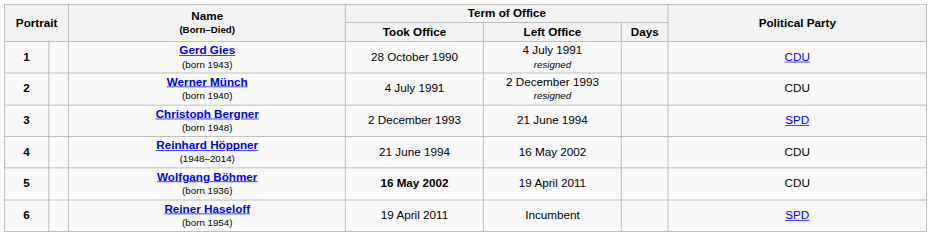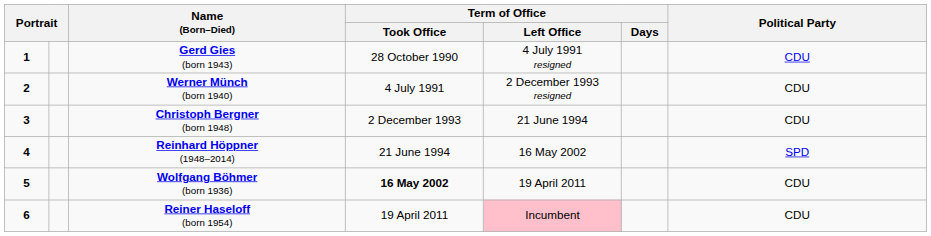(797, 120) SPD -> (797, 120) CDU
(797, 152) CDU -> (797, 152) SPD
(552, 215) no background -> (552, 215) pink background
(797, 215) SPD -> (797, 215) CDU
